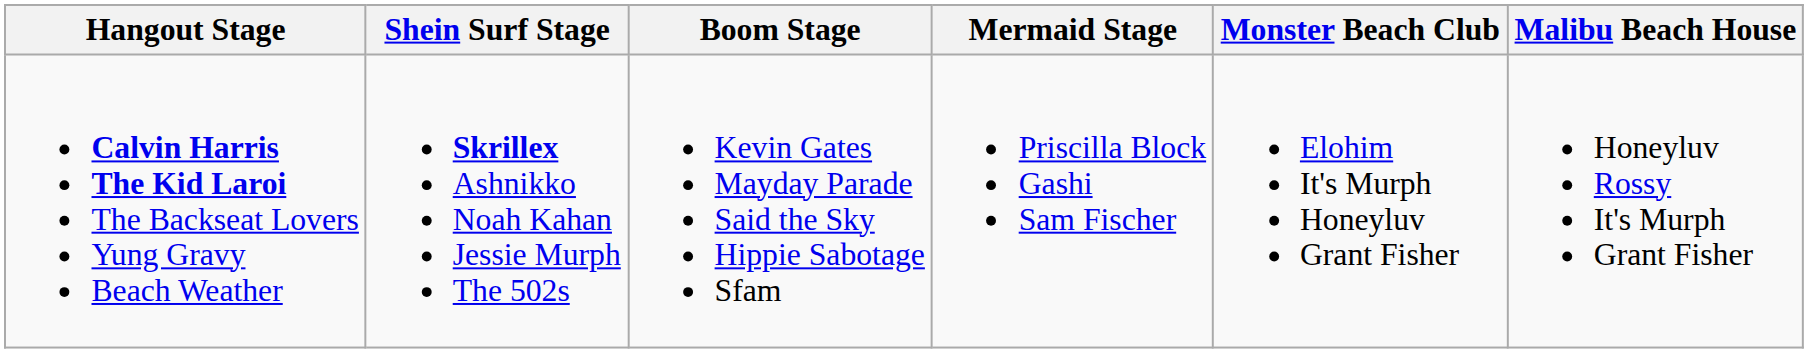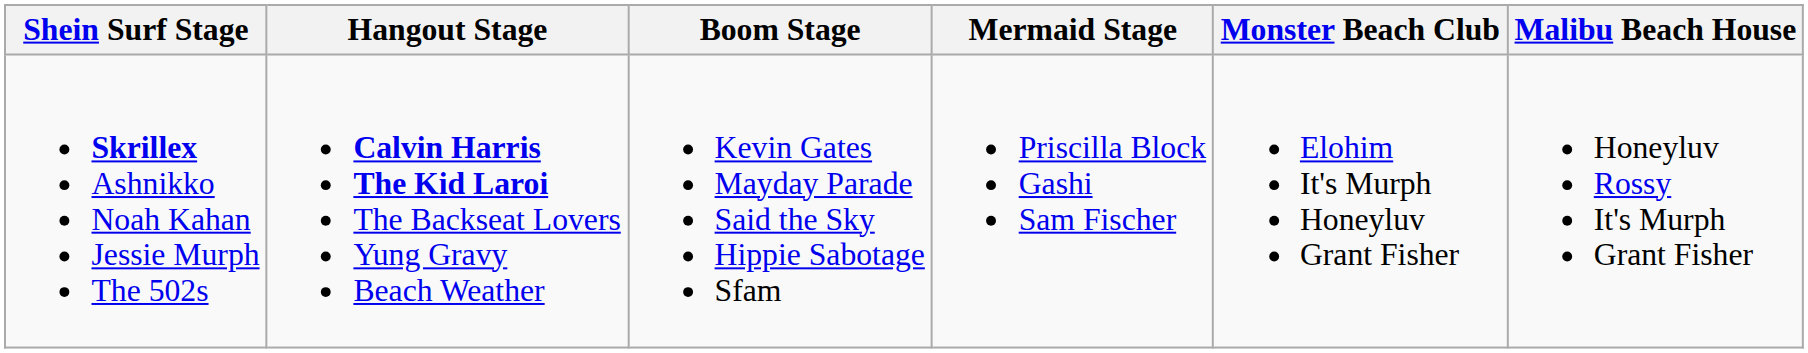columns swapped: (186, 29) <-> (497, 29)
